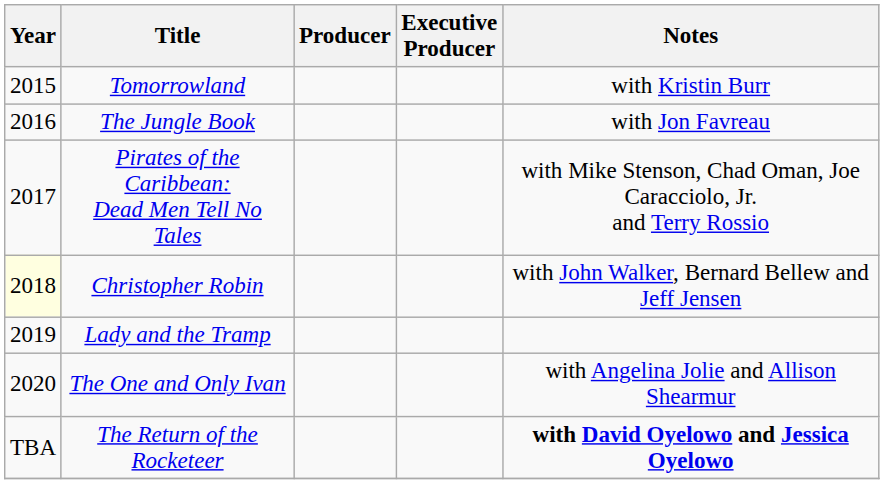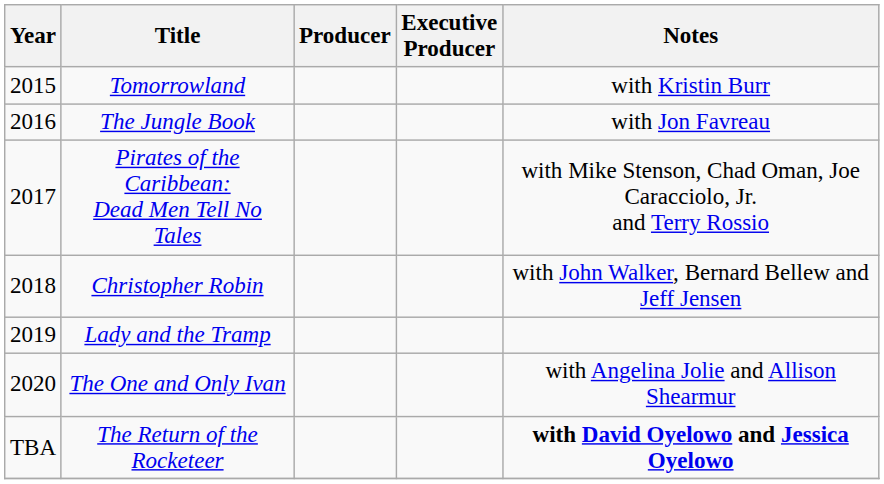(33, 285) lightyellow background -> (33, 285) no background
